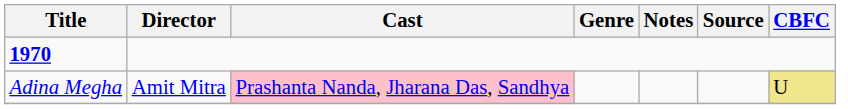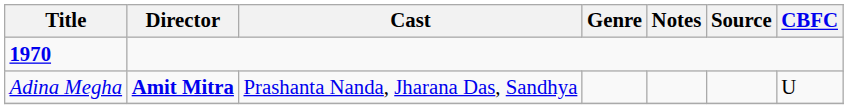(179, 86) normal -> (183, 86) bold
(402, 86) pink background -> (410, 86) no background
(781, 86) khaki background -> (789, 86) no background
